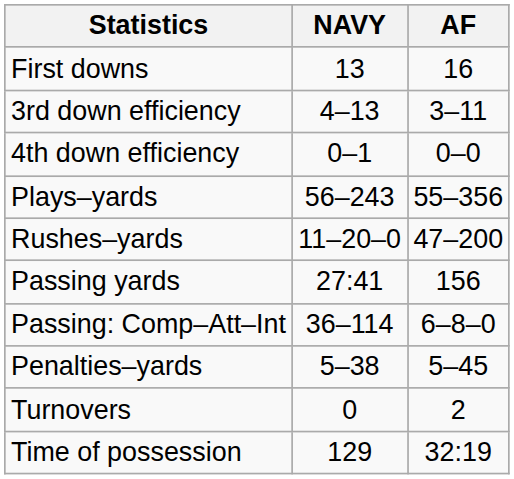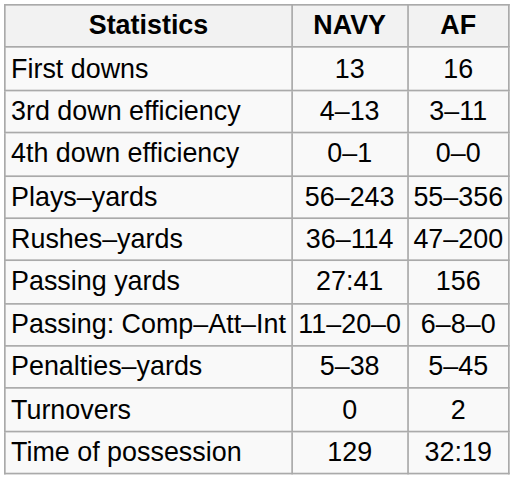(350, 238) 11–20–0 -> (350, 238) 36–114
(350, 324) 36–114 -> (350, 324) 11–20–0
